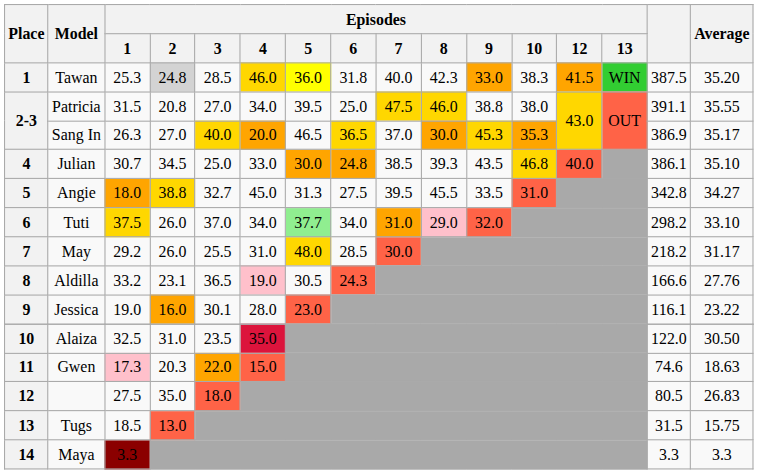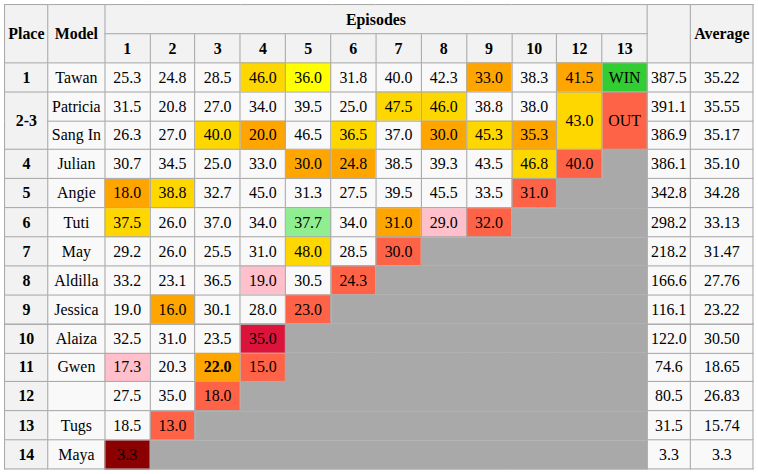(172, 77) lightgrey background -> (172, 77) no background
(722, 77) 35.20 -> (722, 77) 35.22
(722, 193) 34.27 -> (722, 193) 34.28
(722, 222) 33.10 -> (722, 222) 33.13
(722, 251) 31.17 -> (722, 251) 31.47
(218, 367) normal -> (218, 367) bold
(722, 367) 18.63 -> (722, 367) 18.65
(722, 425) 15.75 -> (722, 425) 15.74
